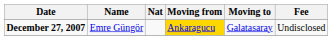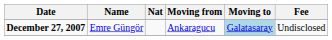(191, 27) gold background -> (191, 27) no background
(250, 27) no background -> (250, 27) lightblue background
